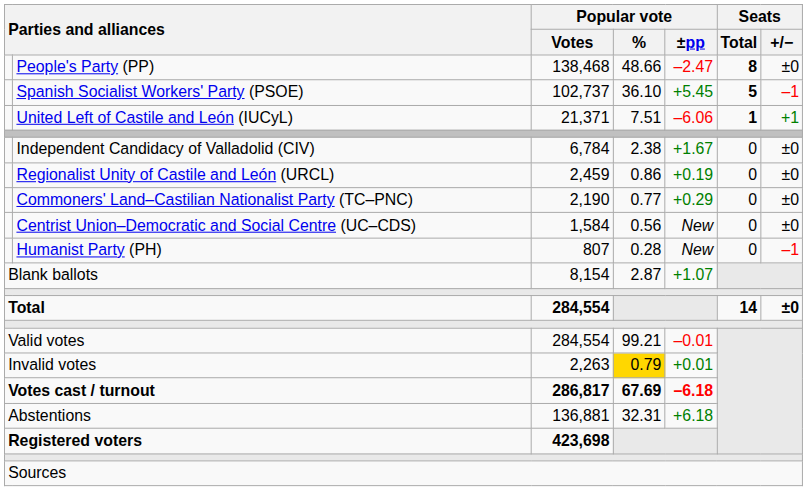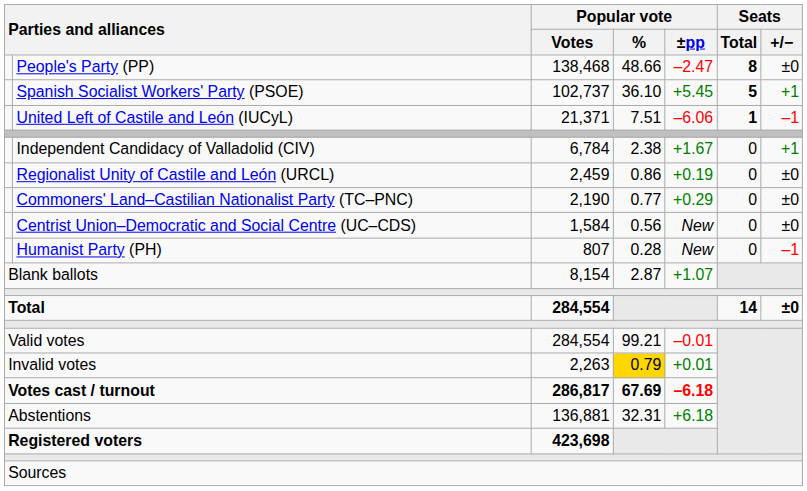(790, 92) –1 -> (790, 92) +1
(790, 117) +1 -> (790, 117) –1
(790, 149) ±0 -> (790, 149) +1
